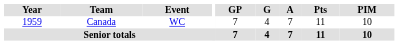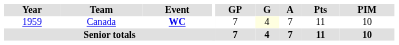(177, 22) normal -> (177, 22) bold
(267, 22) no background -> (267, 22) lightyellow background
